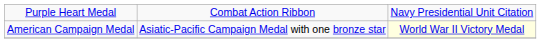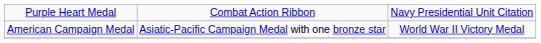(462, 29) lightyellow background -> (462, 29) no background
